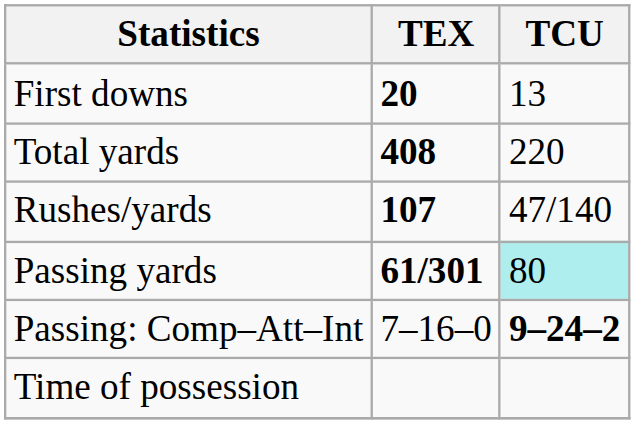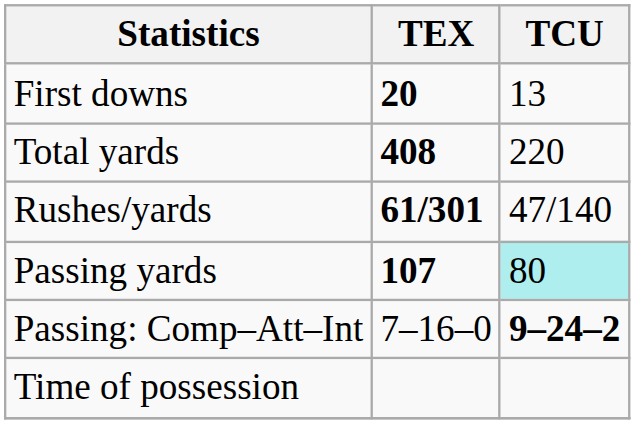(408, 210) 107 -> (432, 210) 61/301
(432, 269) 61/301 -> (408, 269) 107
